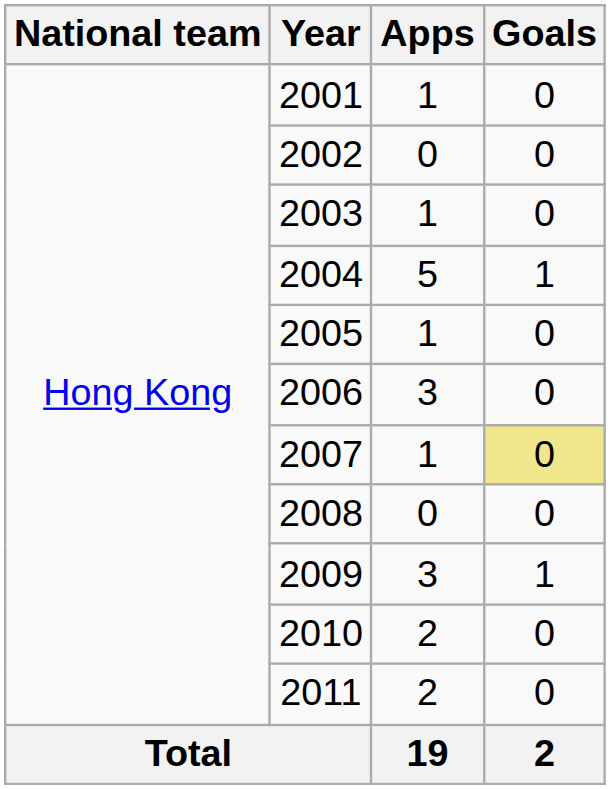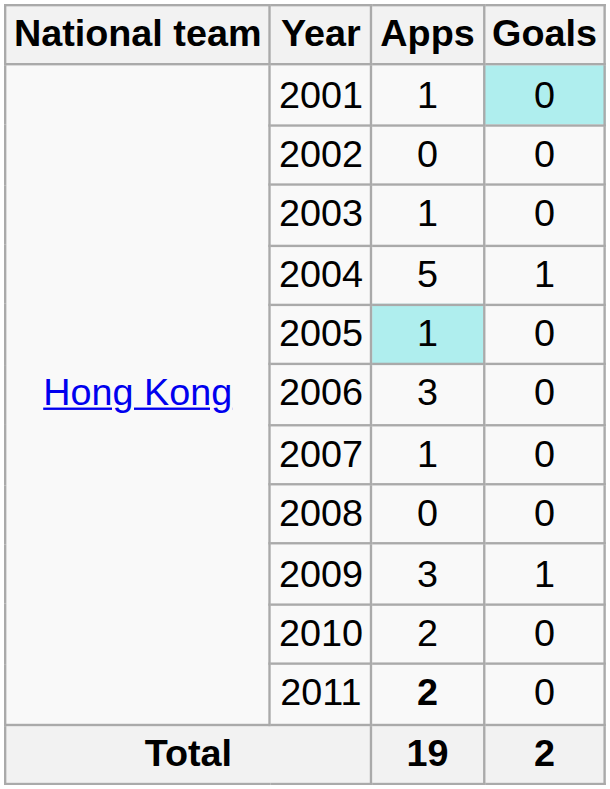(545, 94) no background -> (545, 94) paleturquoise background
(428, 333) no background -> (428, 333) paleturquoise background
(545, 453) khaki background -> (545, 453) no background
(428, 693) normal -> (428, 693) bold
